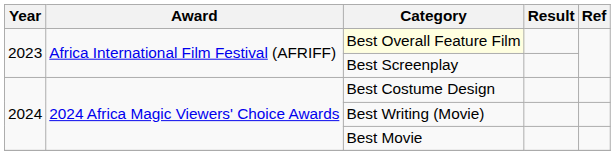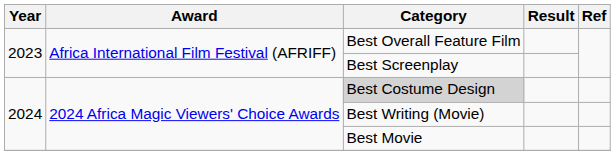(434, 41) lightyellow background -> (434, 41) no background
(421, 89) no background -> (421, 89) lightgrey background
